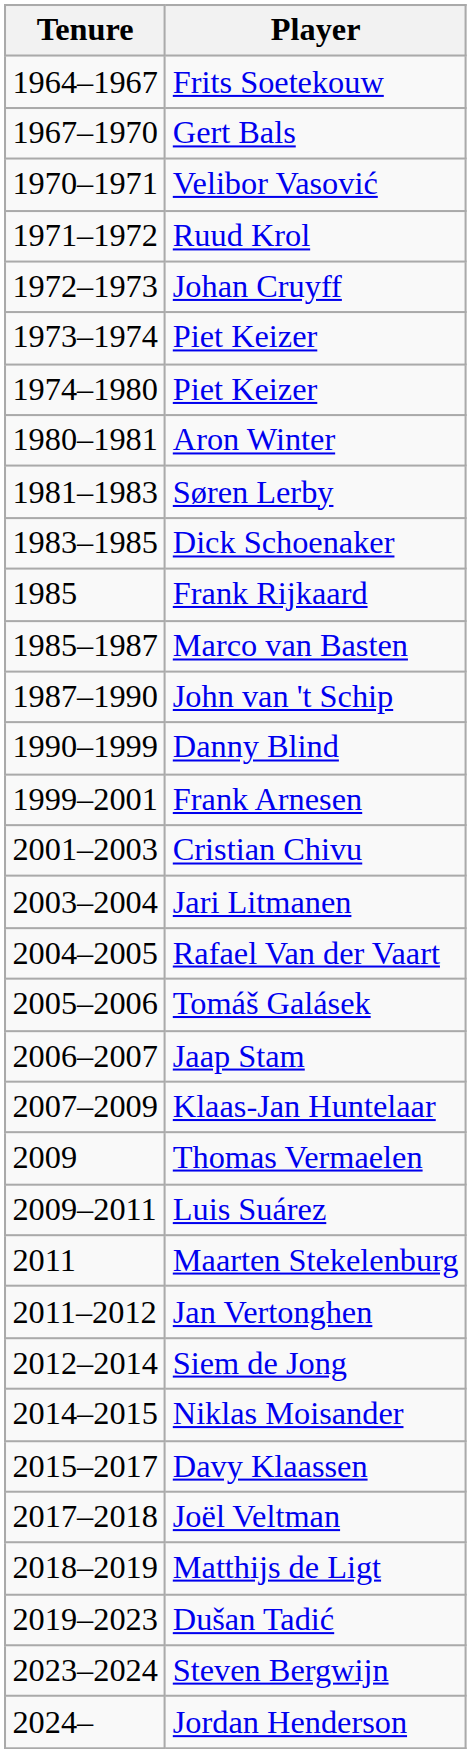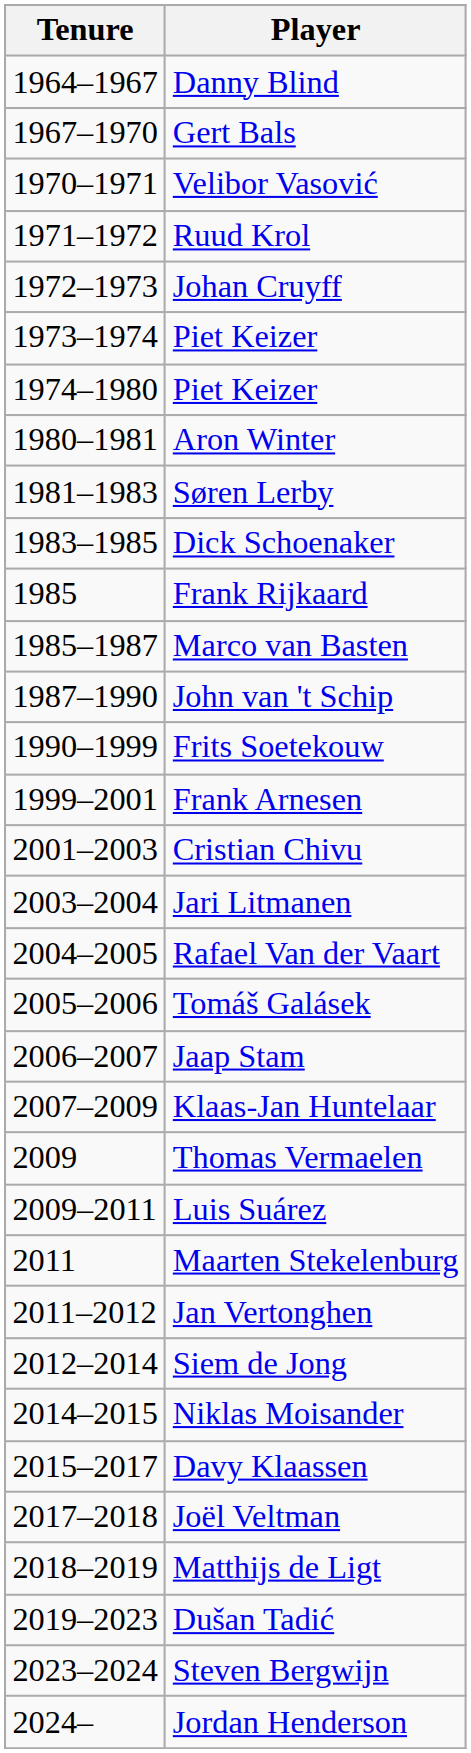(278, 81) Frits Soetekouw -> (256, 81) Danny Blind
(256, 747) Danny Blind -> (278, 747) Frits Soetekouw
